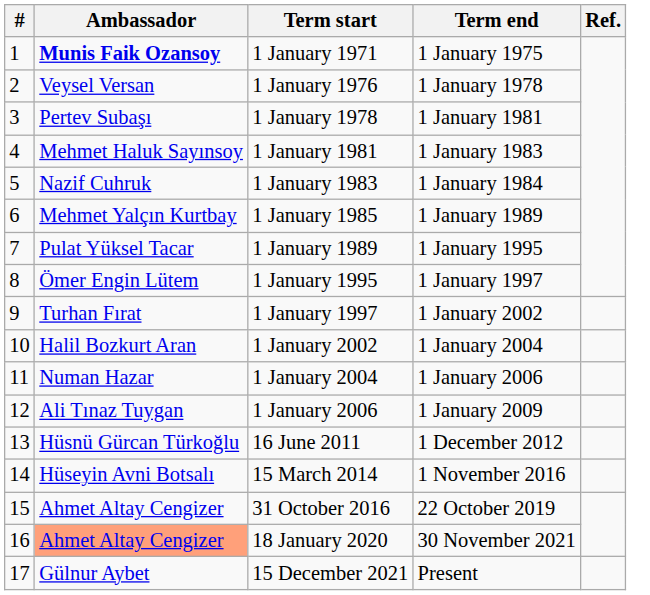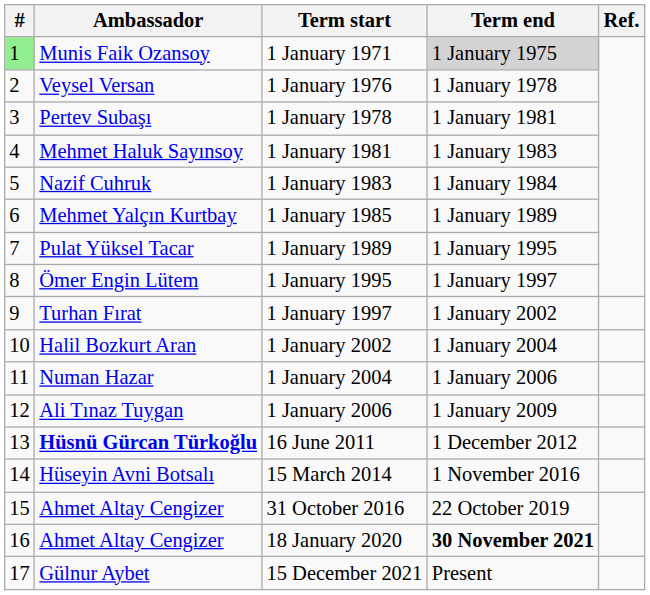(14, 53) no background -> (14, 53) lightgreen background
(130, 53) bold -> (125, 53) normal
(480, 53) no background -> (494, 53) lightgrey background
(139, 442) normal -> (148, 442) bold
(131, 540) lightsalmon background -> (131, 540) no background
(497, 540) normal -> (513, 540) bold
